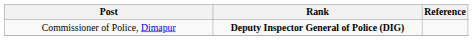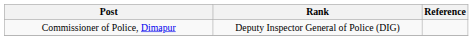(318, 27) bold -> (318, 27) normal
